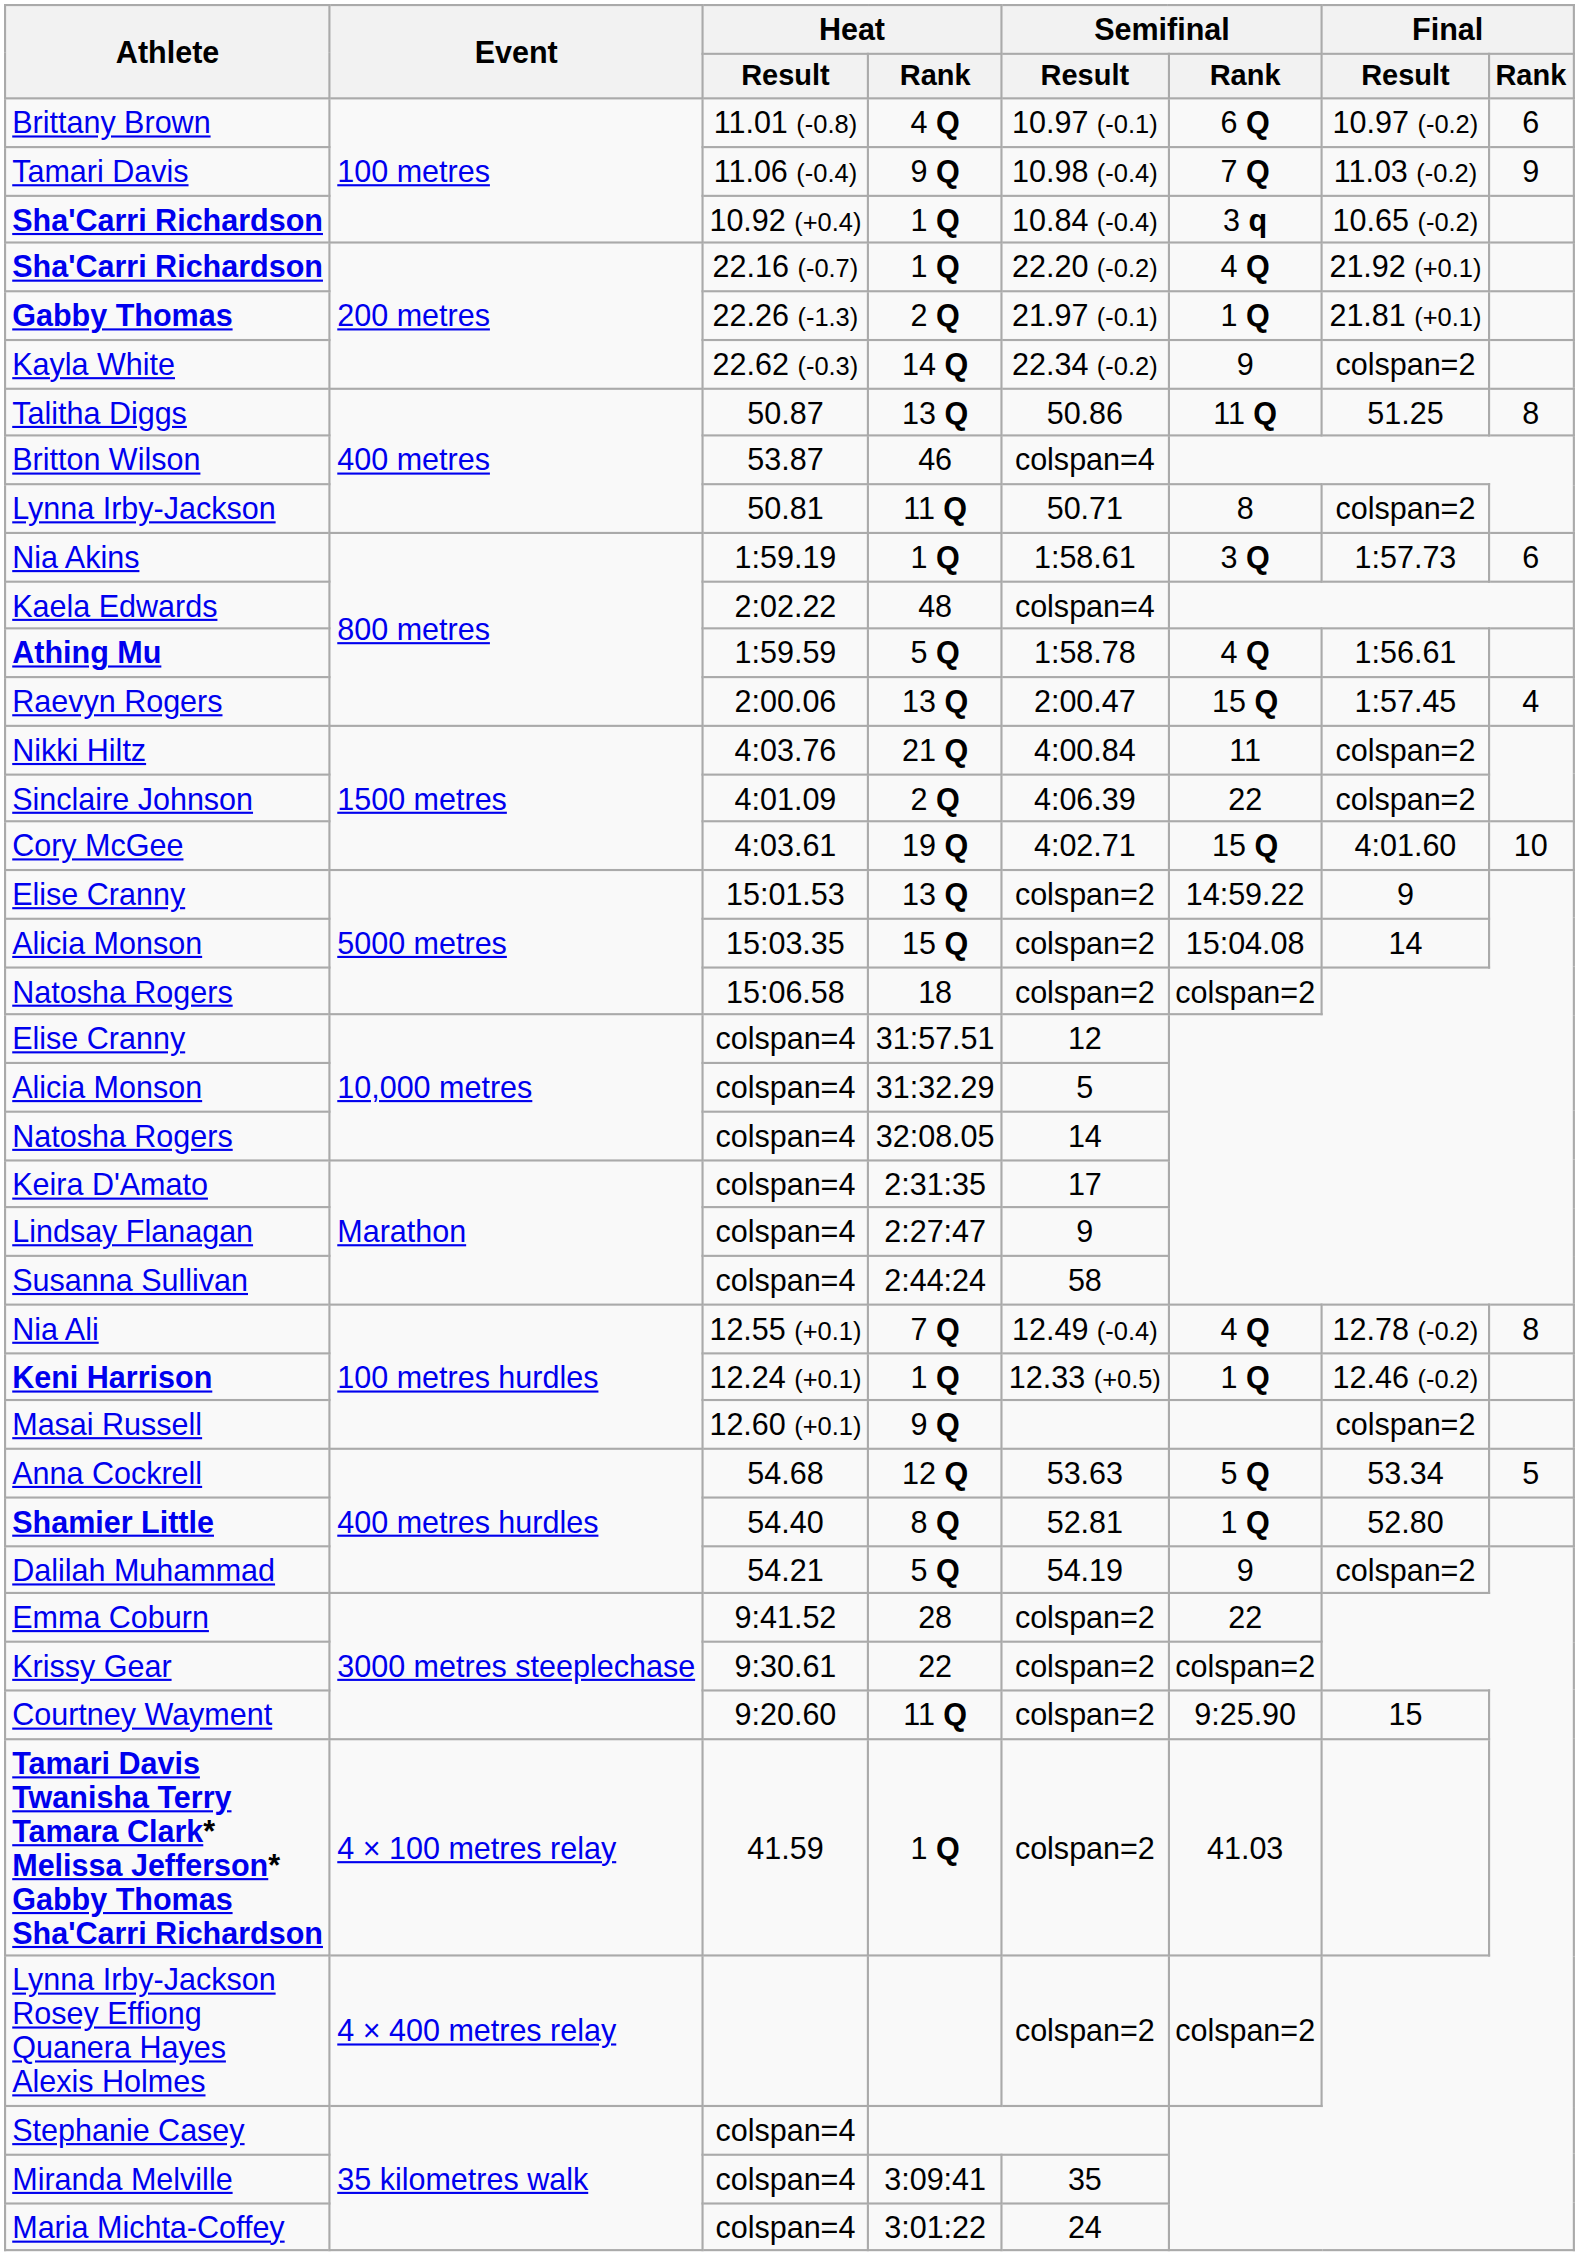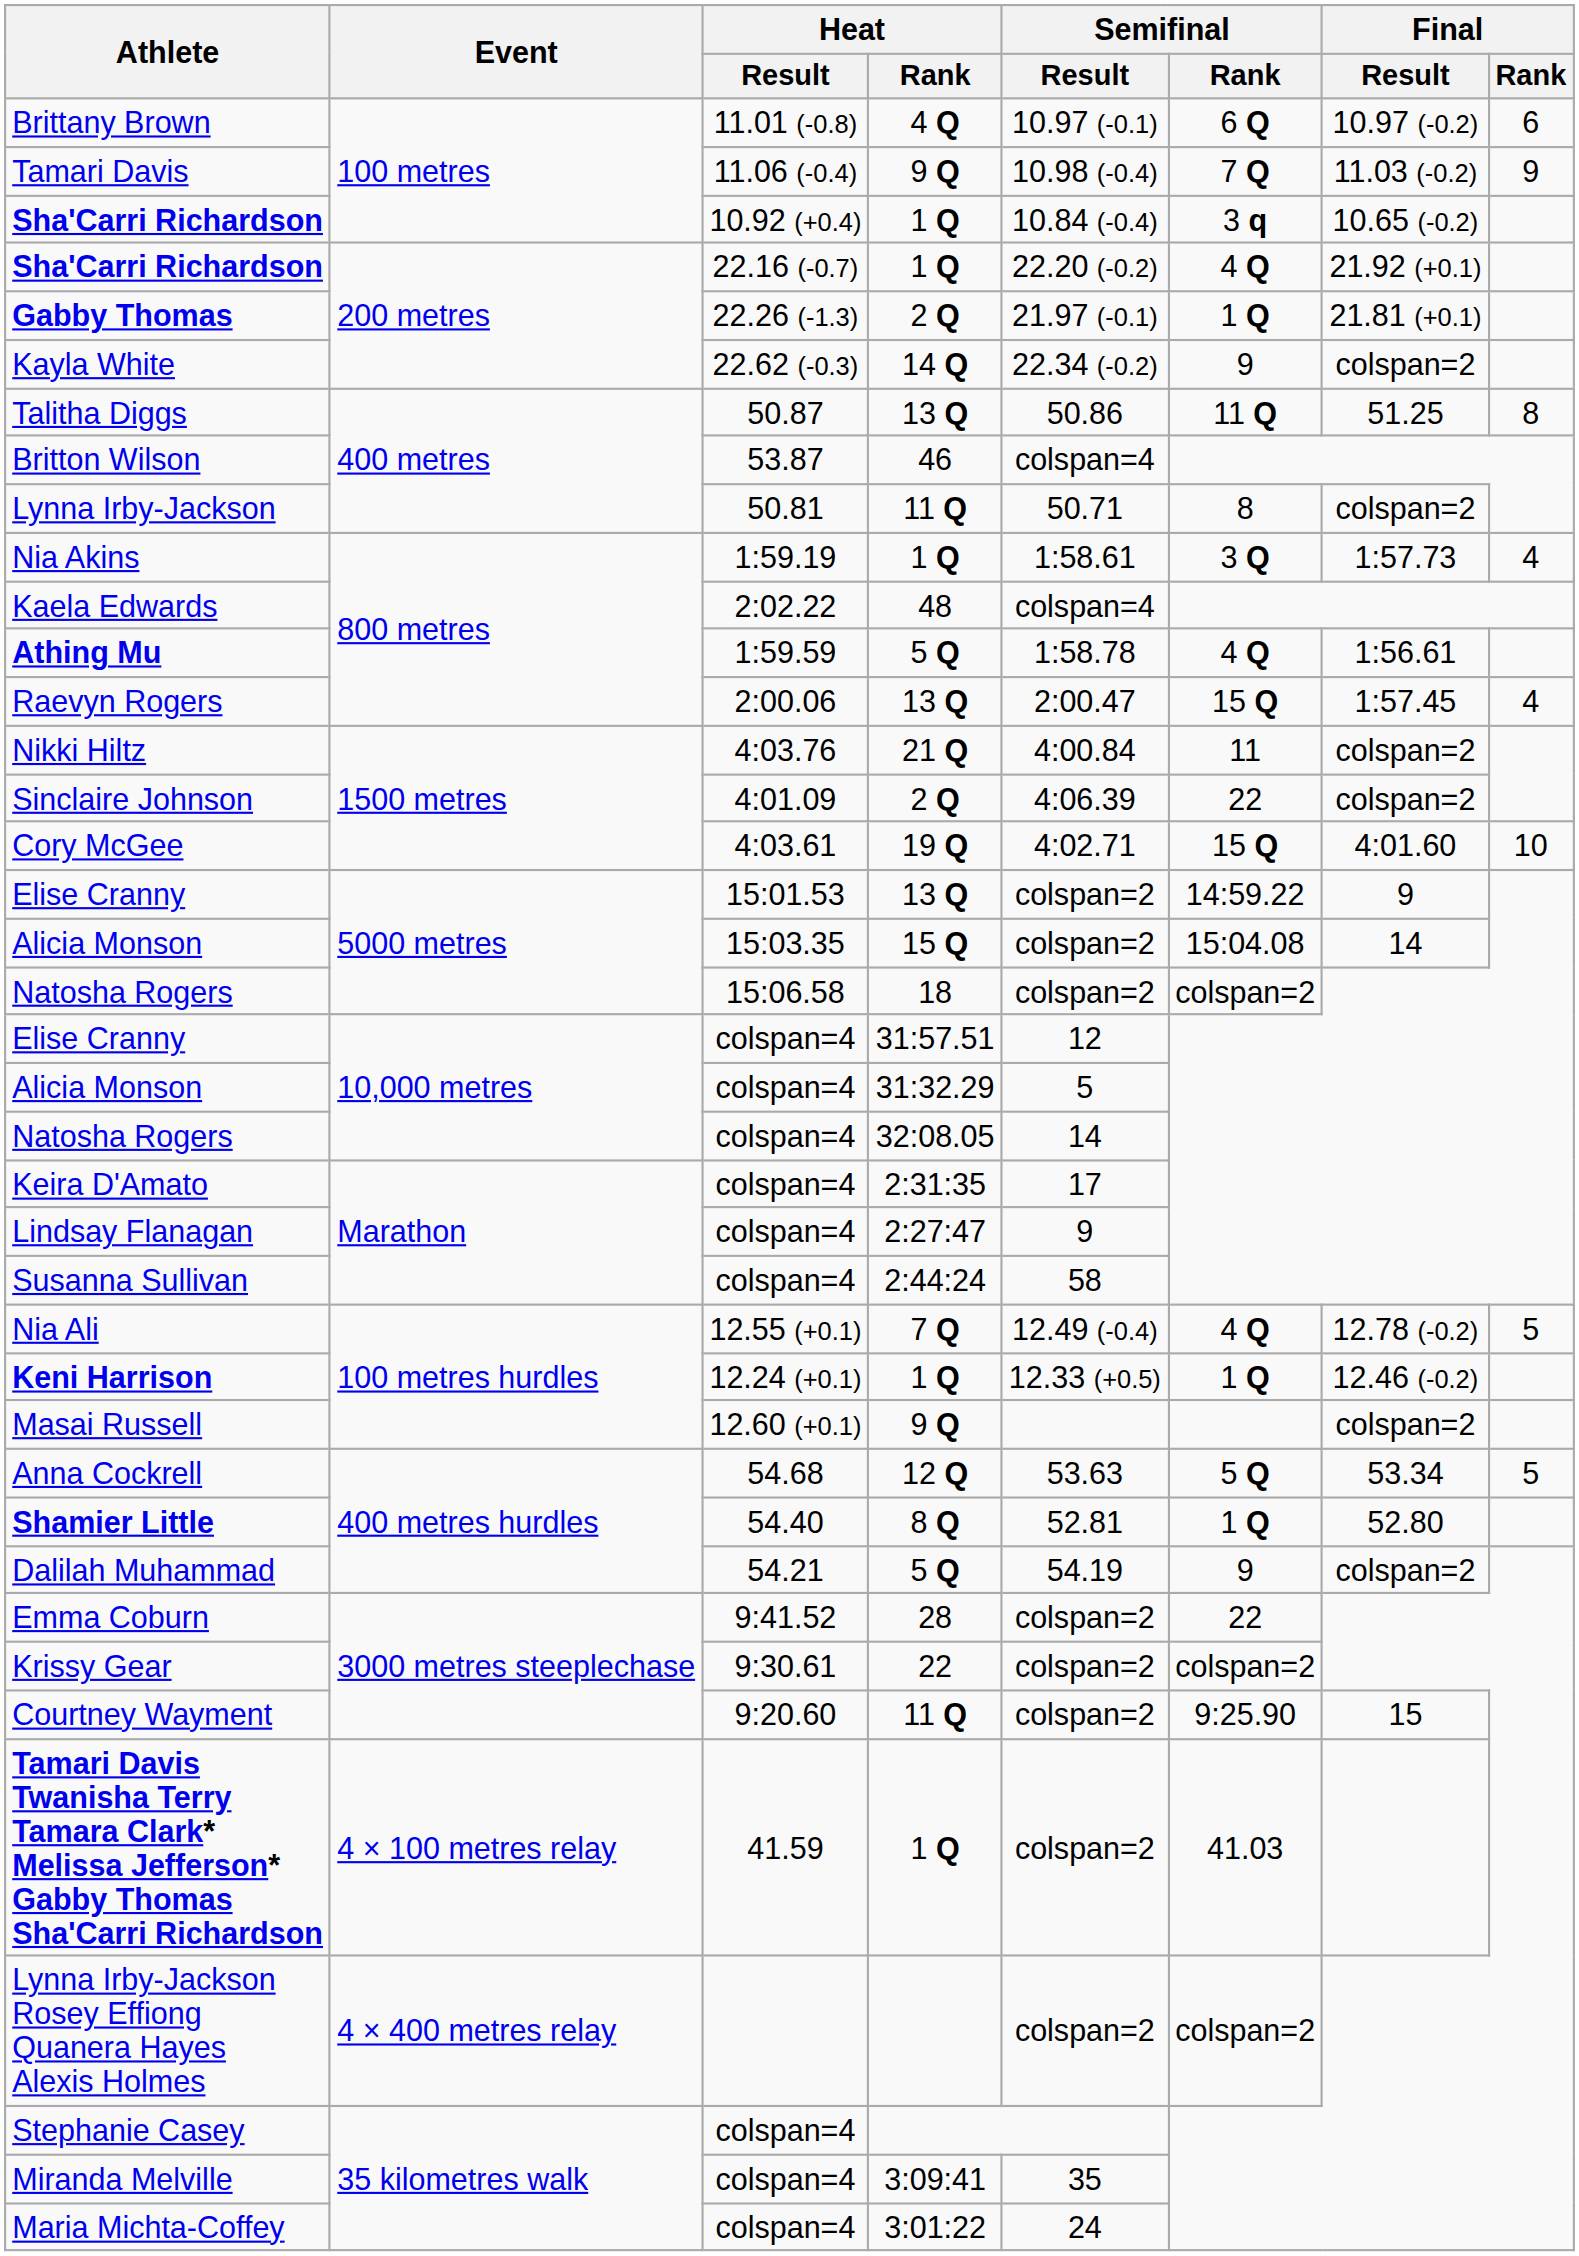(1531, 557) 6 -> (1531, 557) 4
(1531, 1329) 8 -> (1531, 1329) 5
